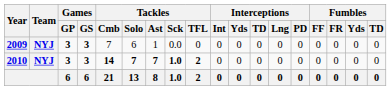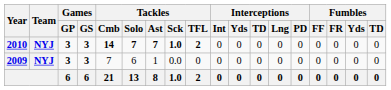rows swapped: (17, 45) <-> (17, 61)
